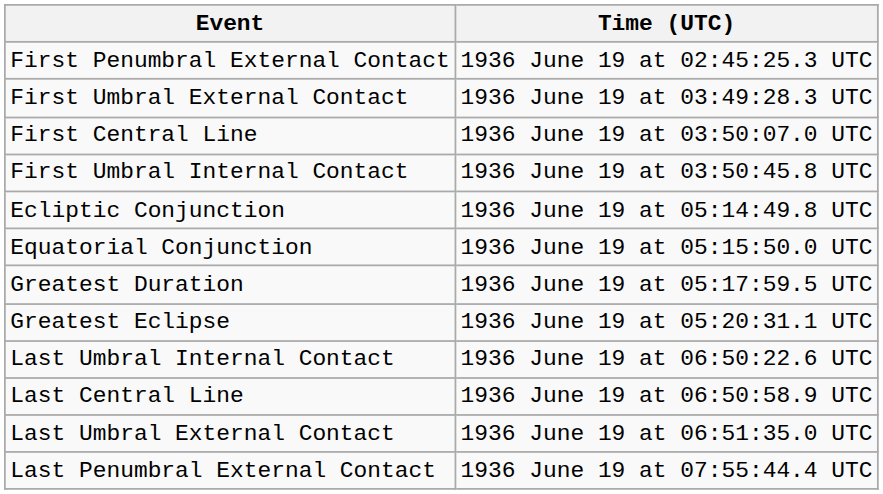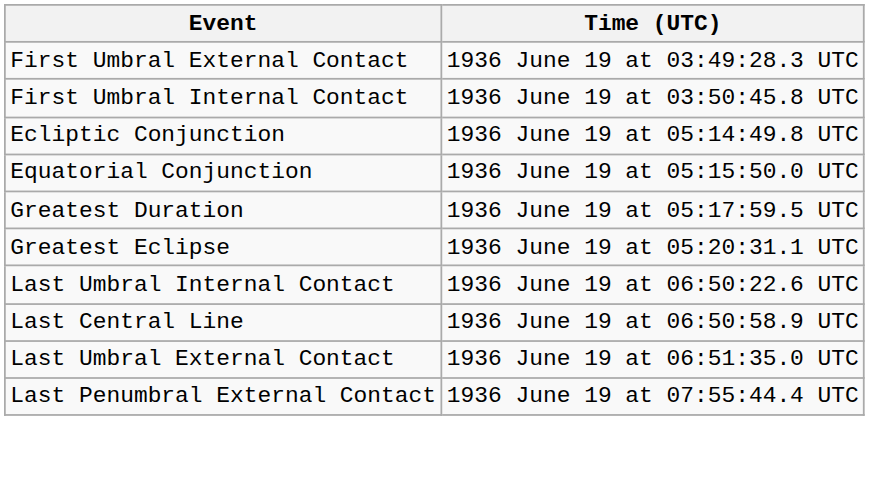- row: (230, 61)
- row: (134, 135)
